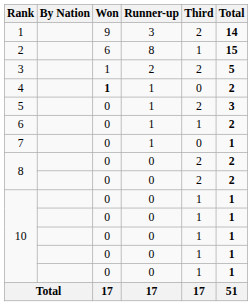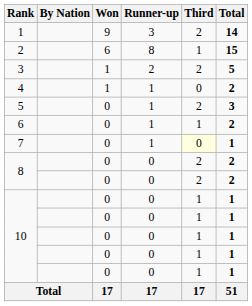(107, 87) bold -> (107, 87) normal
(199, 143) no background -> (199, 143) lightyellow background
